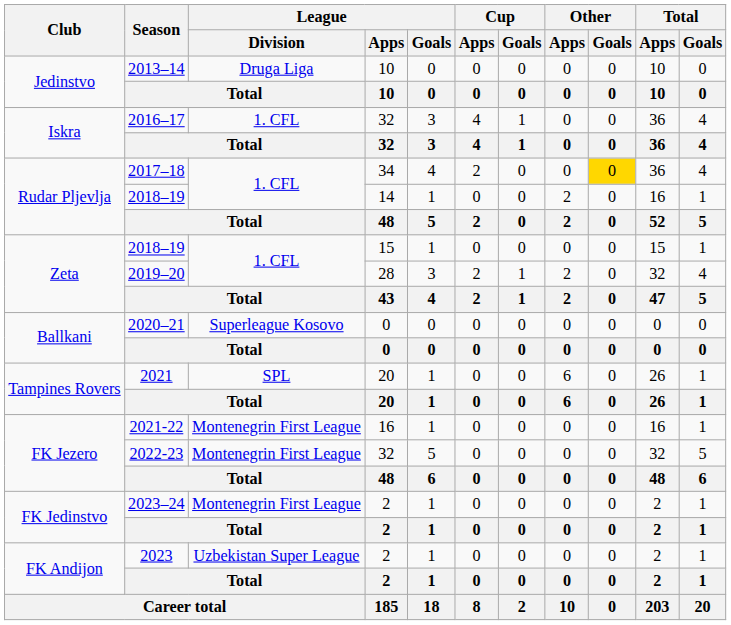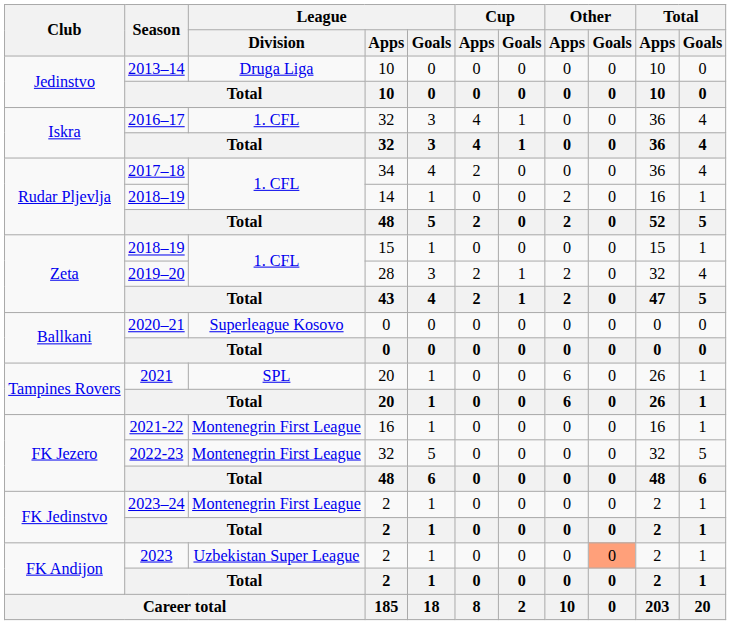(612, 171) gold background -> (612, 171) no background
(612, 555) no background -> (612, 555) lightsalmon background
